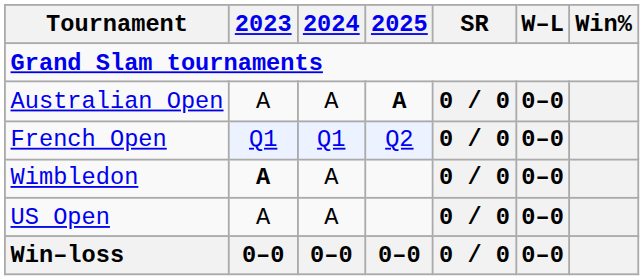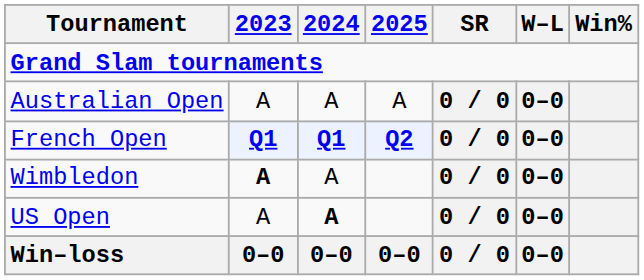(399, 101) bold -> (399, 101) normal
(263, 140) normal -> (263, 140) bold
(331, 140) normal -> (331, 140) bold
(399, 140) normal -> (399, 140) bold
(331, 217) normal -> (331, 217) bold
